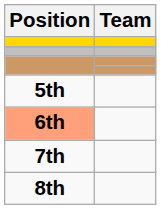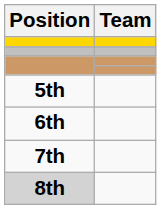(50, 123) lightsalmon background -> (50, 123) no background
(50, 188) no background -> (50, 188) lightgrey background
